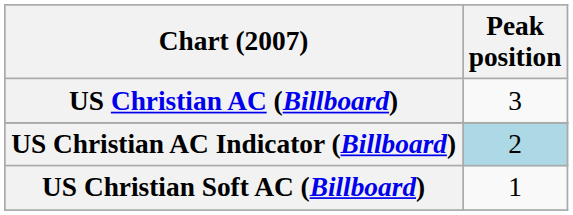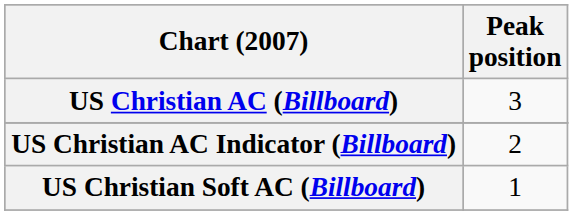(515, 143) lightblue background -> (515, 143) no background
